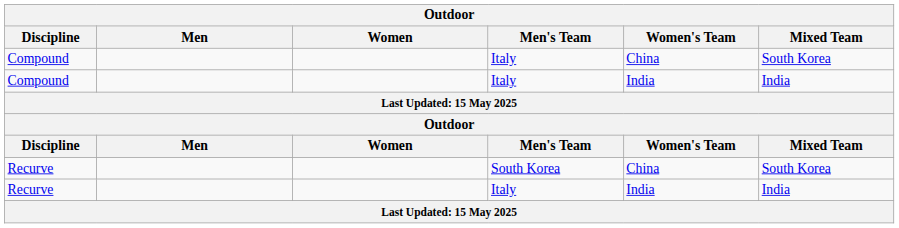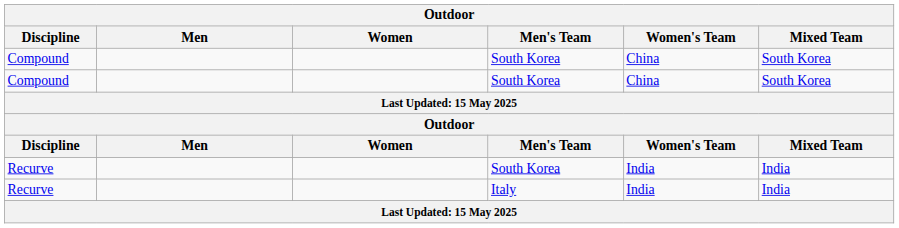(504, 59) Italy -> (526, 59) South Korea
(504, 80) Italy -> (526, 80) South Korea
(641, 80) India -> (643, 80) China
(776, 80) India -> (796, 80) South Korea
(643, 168) China -> (641, 168) India
(796, 168) South Korea -> (776, 168) India
